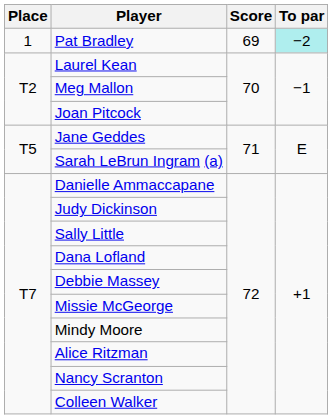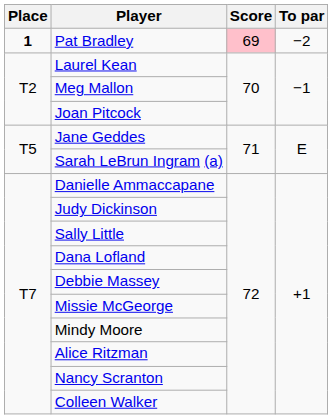(28, 40) normal -> (28, 40) bold
(251, 40) no background -> (251, 40) pink background
(302, 40) paleturquoise background -> (302, 40) no background
